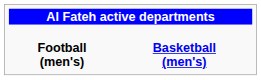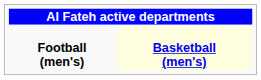(184, 55) no background -> (184, 55) lightyellow background
